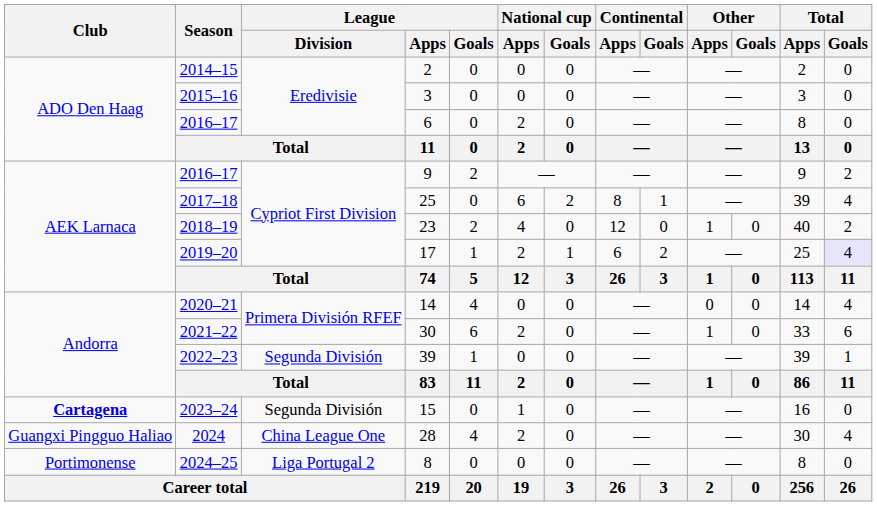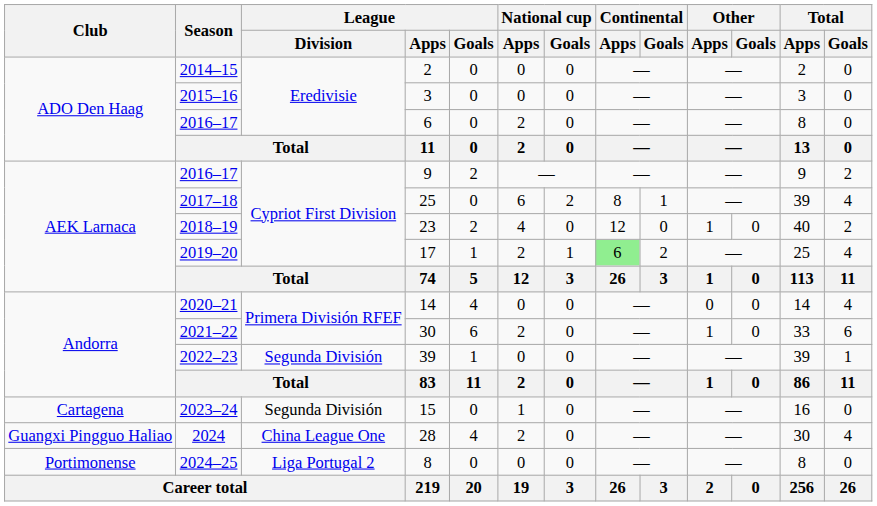(617, 252) no background -> (617, 252) lightgreen background
(848, 252) lavender background -> (848, 252) no background
(90, 409) bold -> (90, 409) normal
